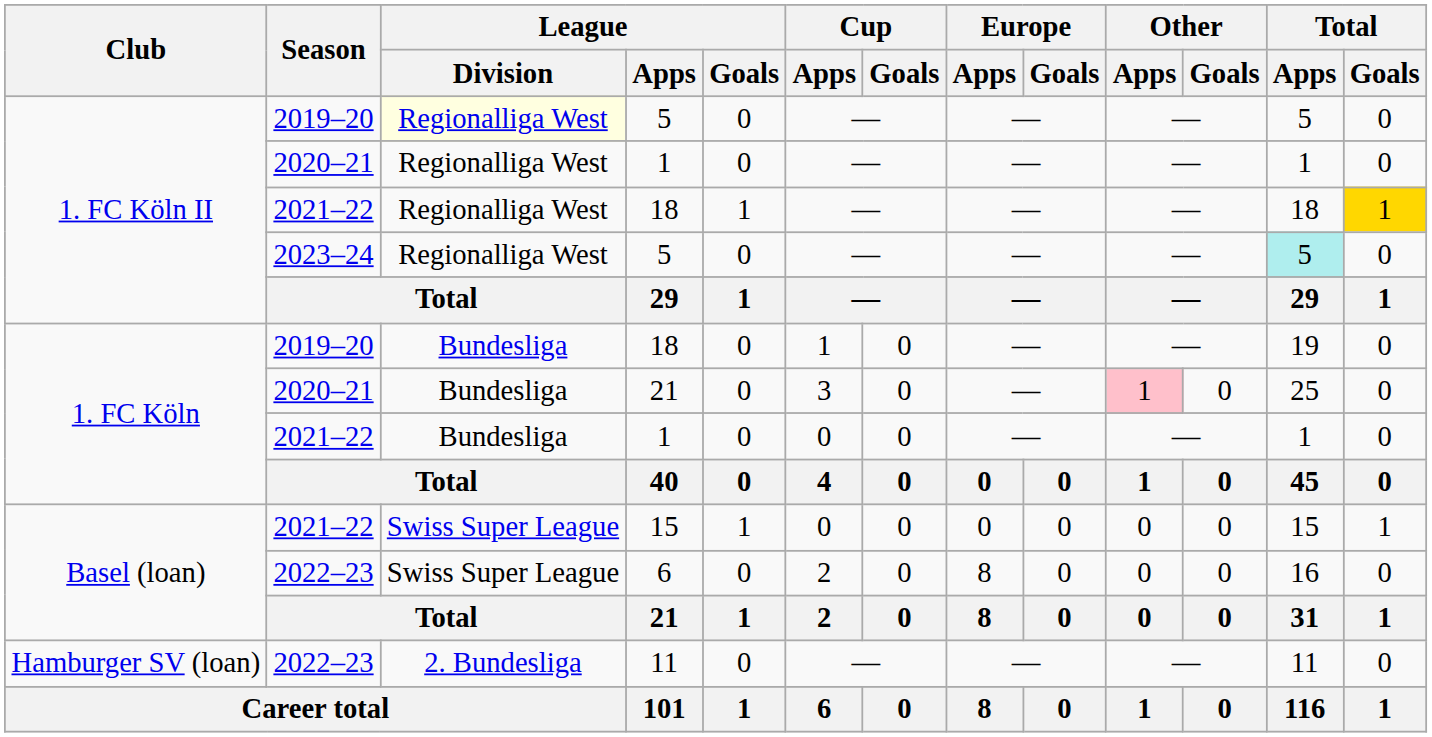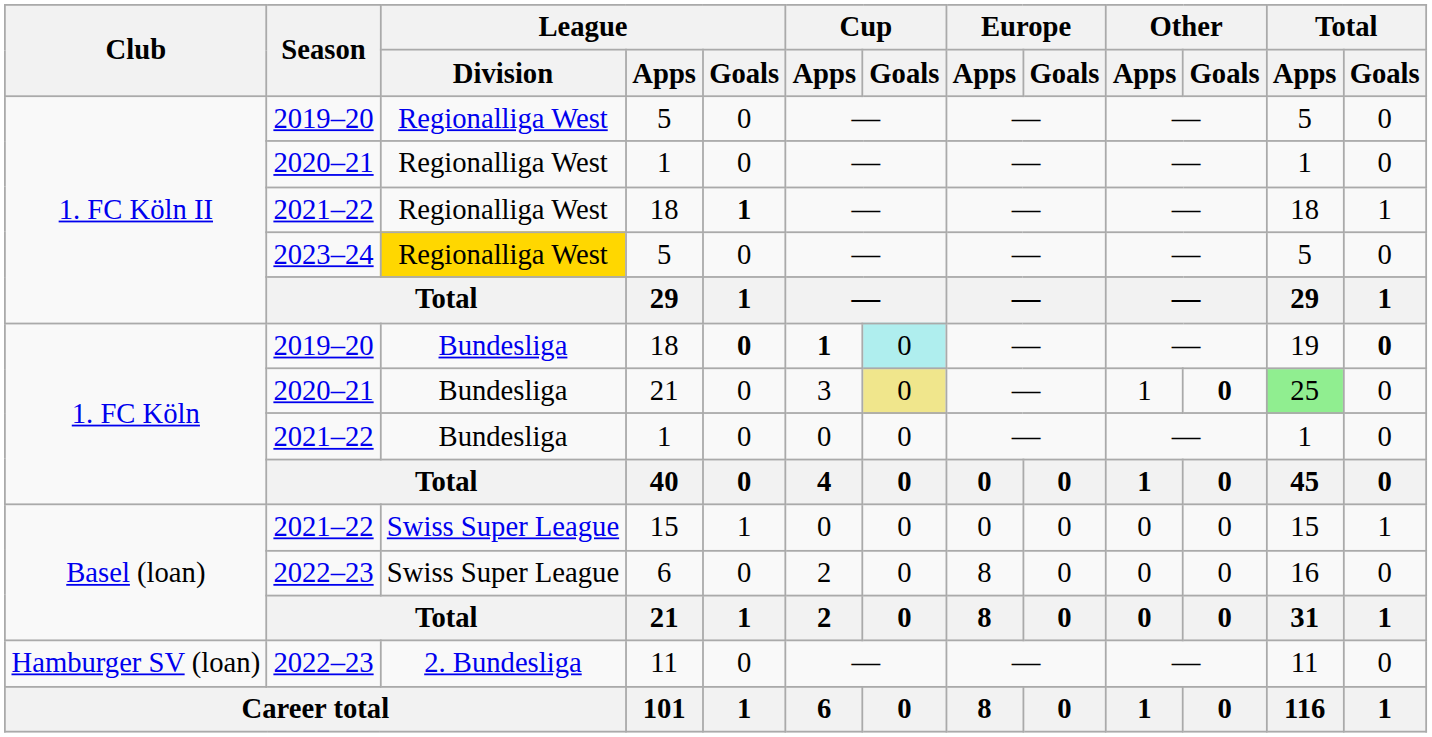(503, 118) lightyellow background -> (503, 118) no background
(744, 208) normal -> (744, 208) bold
(1385, 208) gold background -> (1385, 208) no background
(503, 254) no background -> (503, 254) gold background
(1305, 254) paleturquoise background -> (1305, 254) no background
(744, 345) normal -> (744, 345) bold
(824, 345) normal -> (824, 345) bold
(904, 345) no background -> (904, 345) paleturquoise background
(1385, 345) normal -> (1385, 345) bold
(904, 390) no background -> (904, 390) khaki background
(1145, 390) pink background -> (1145, 390) no background
(1225, 390) normal -> (1225, 390) bold
(1305, 390) no background -> (1305, 390) lightgreen background
